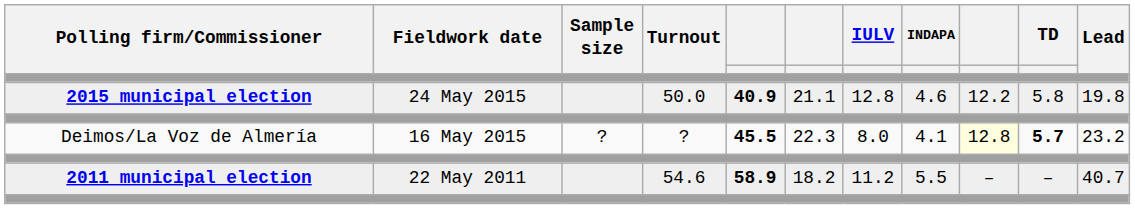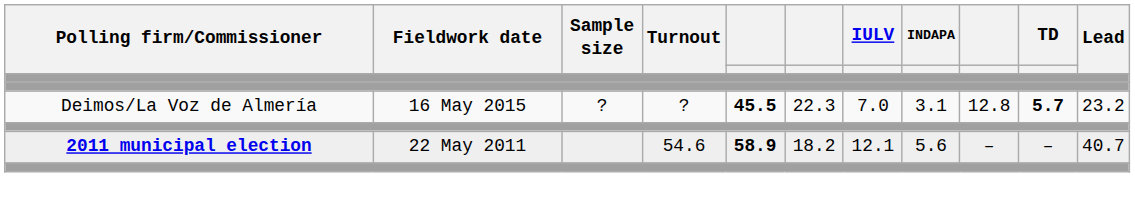- row: (189, 98)
(873, 139) 8.0 -> (873, 107) 7.0
(931, 139) 4.1 -> (931, 107) 3.1
(989, 139) lightyellow background -> (989, 107) no background
(873, 179) 11.2 -> (873, 147) 12.1
(931, 179) 5.5 -> (931, 147) 5.6
